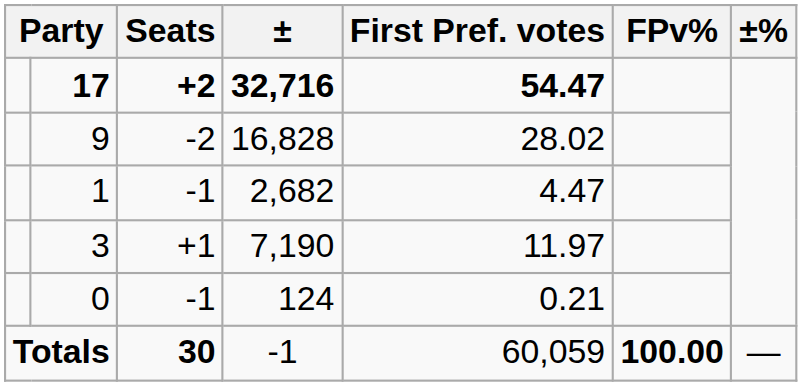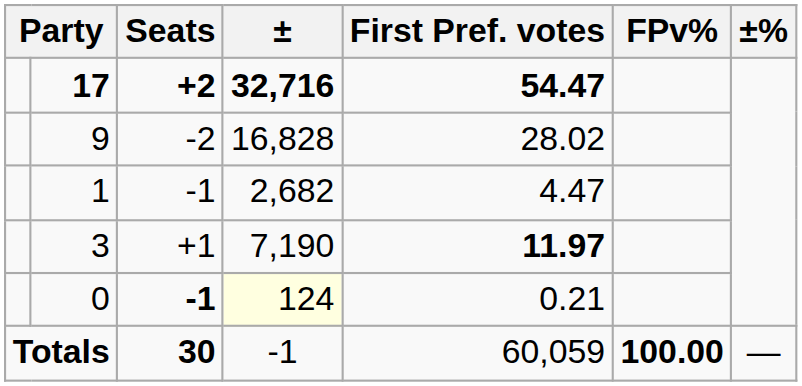(564, 245) normal -> (564, 245) bold
(200, 298) normal -> (200, 298) bold
(306, 298) no background -> (306, 298) lightyellow background
